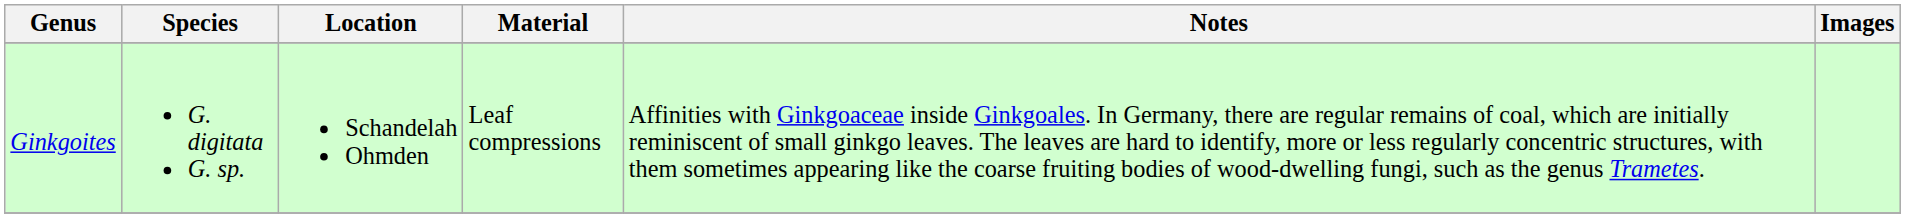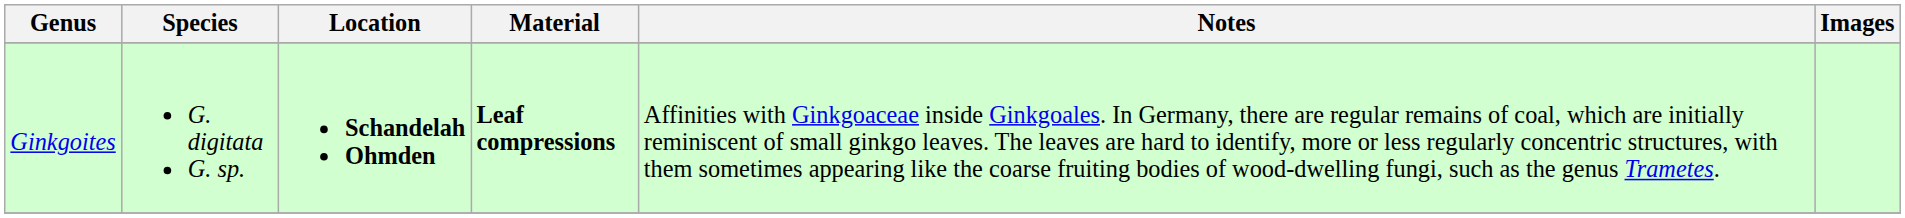(371, 142) normal -> (375, 142) bold
(535, 127) normal -> (546, 127) bold
